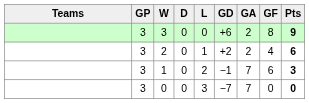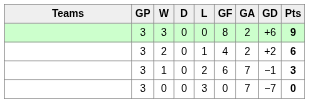columns swapped: (271, 13) <-> (226, 13)
